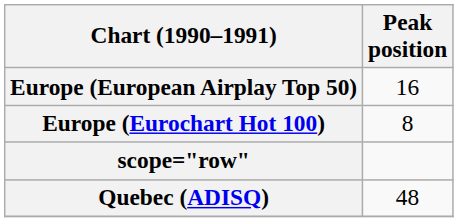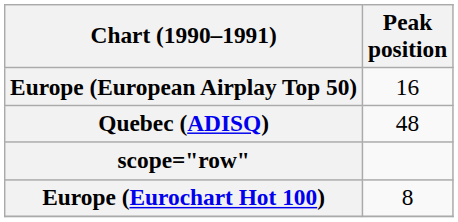rows swapped: (184, 123) <-> (184, 197)
